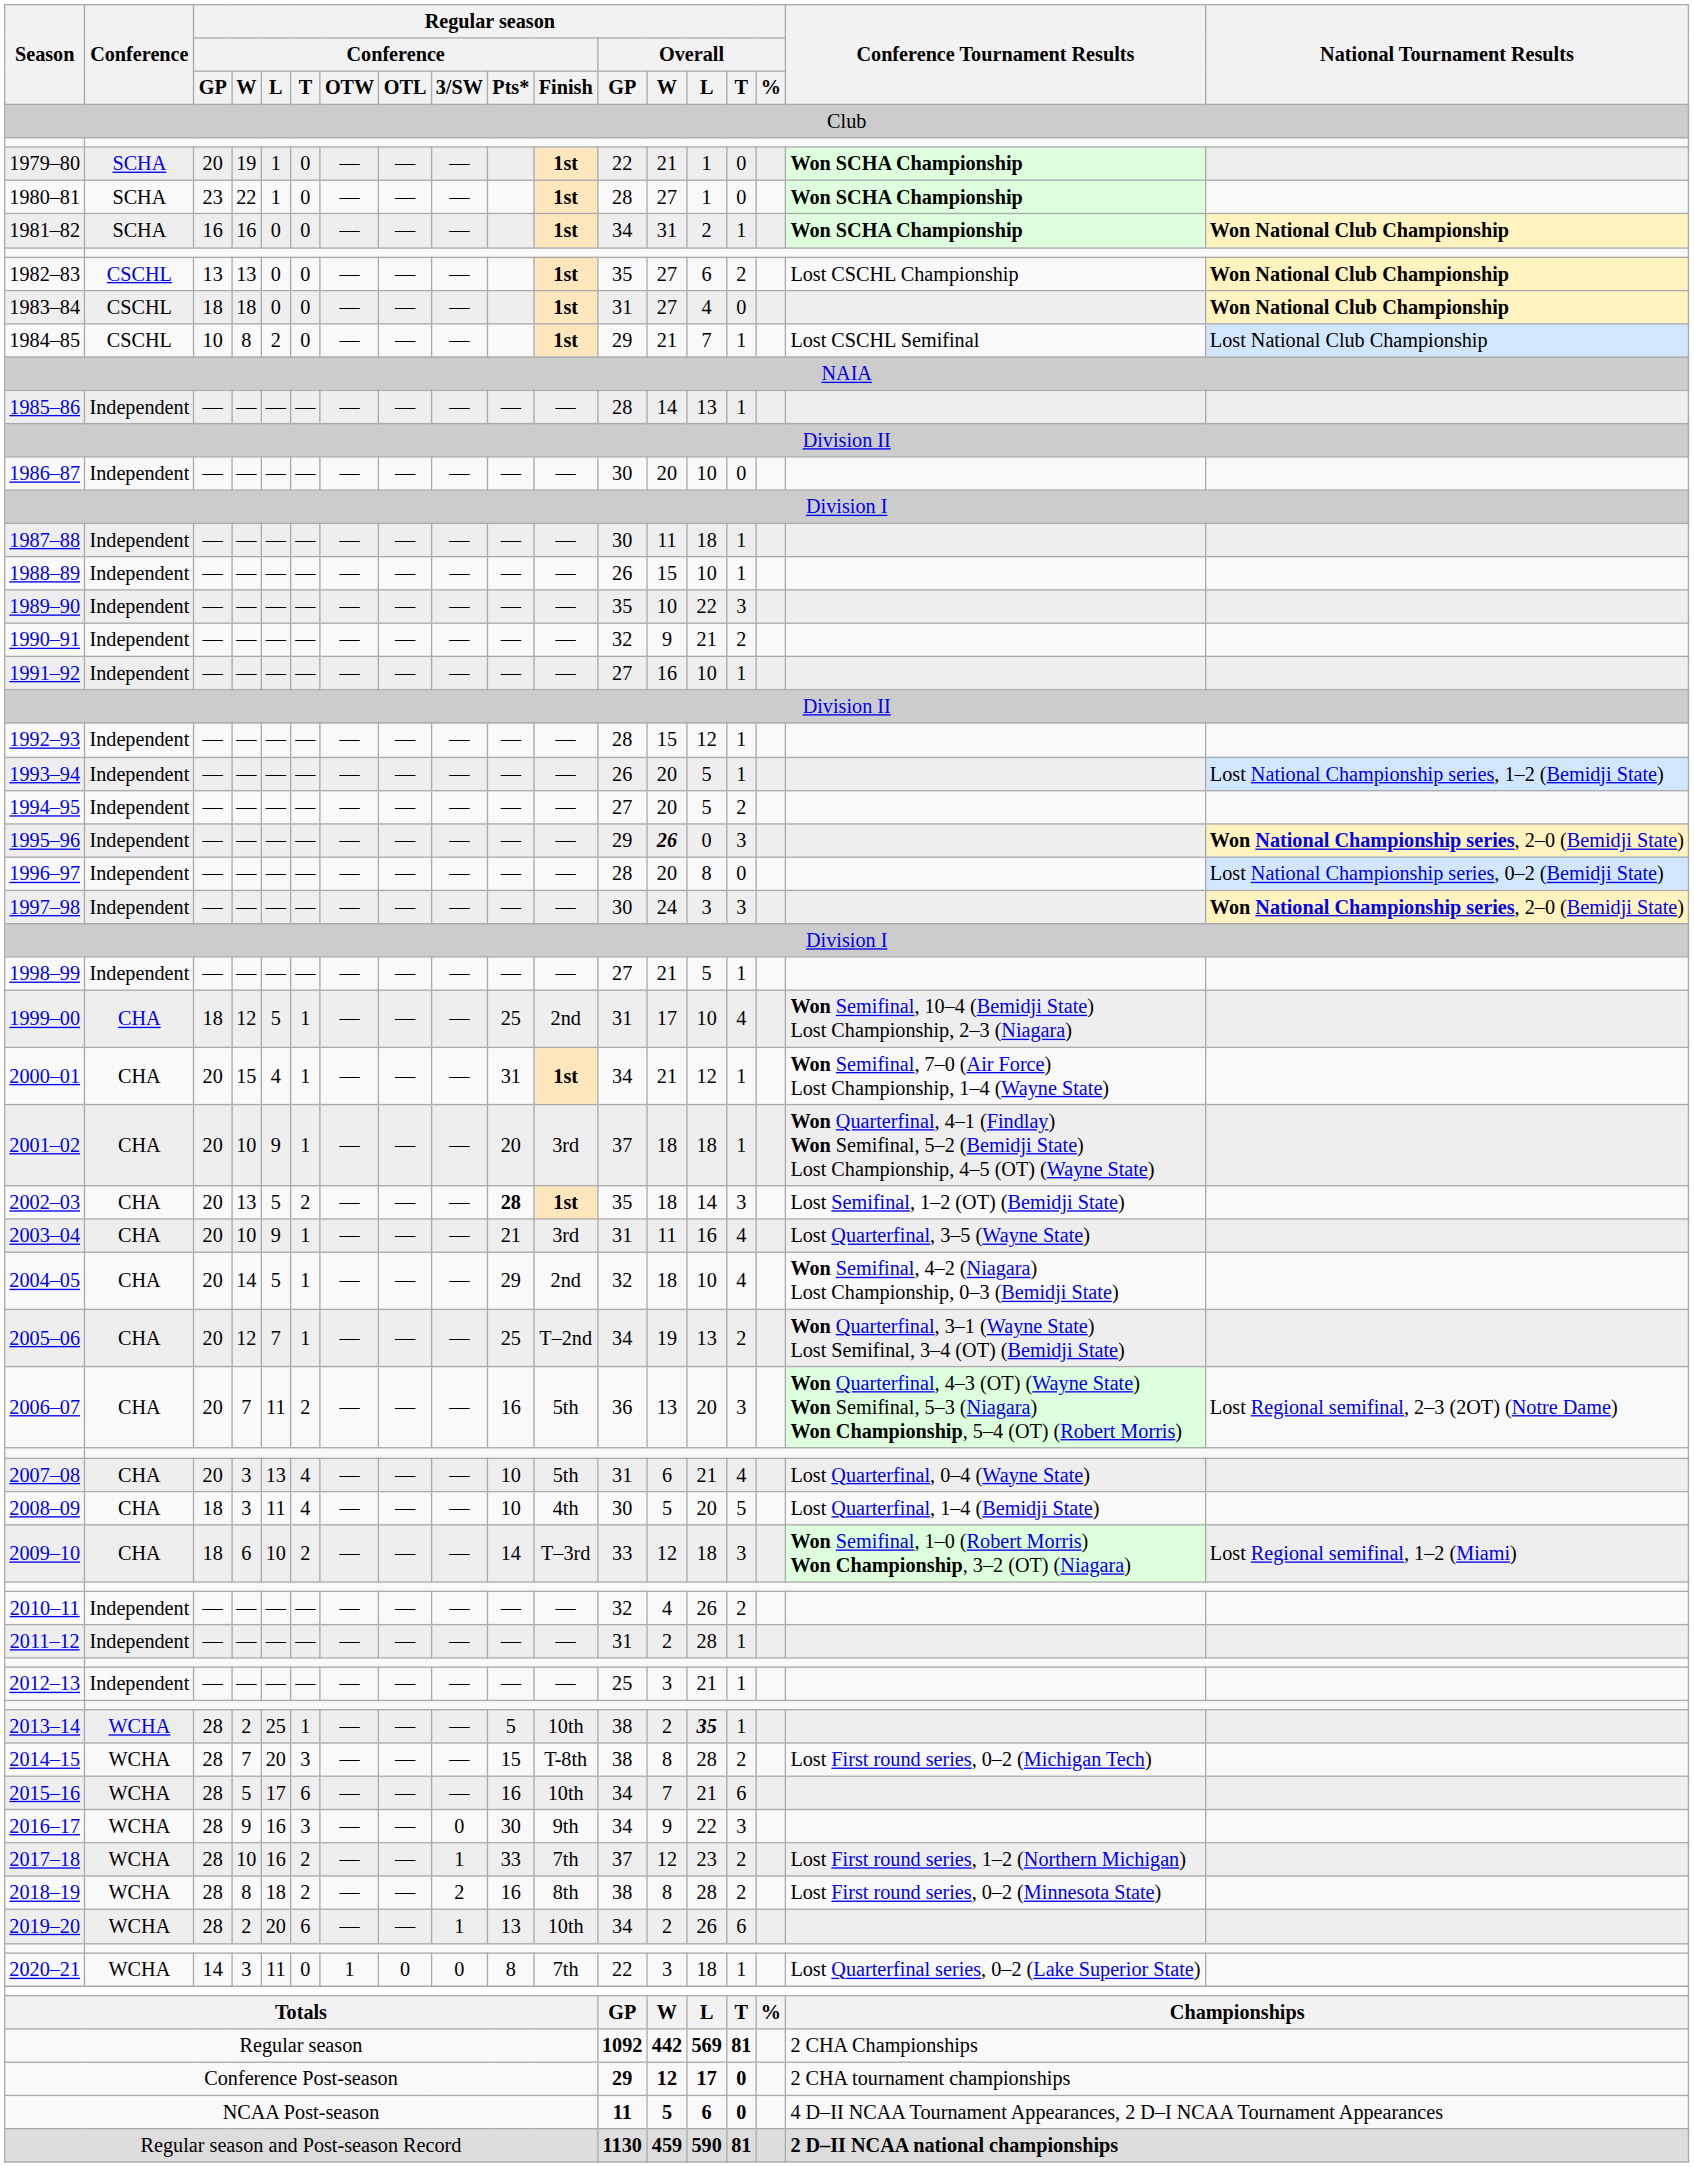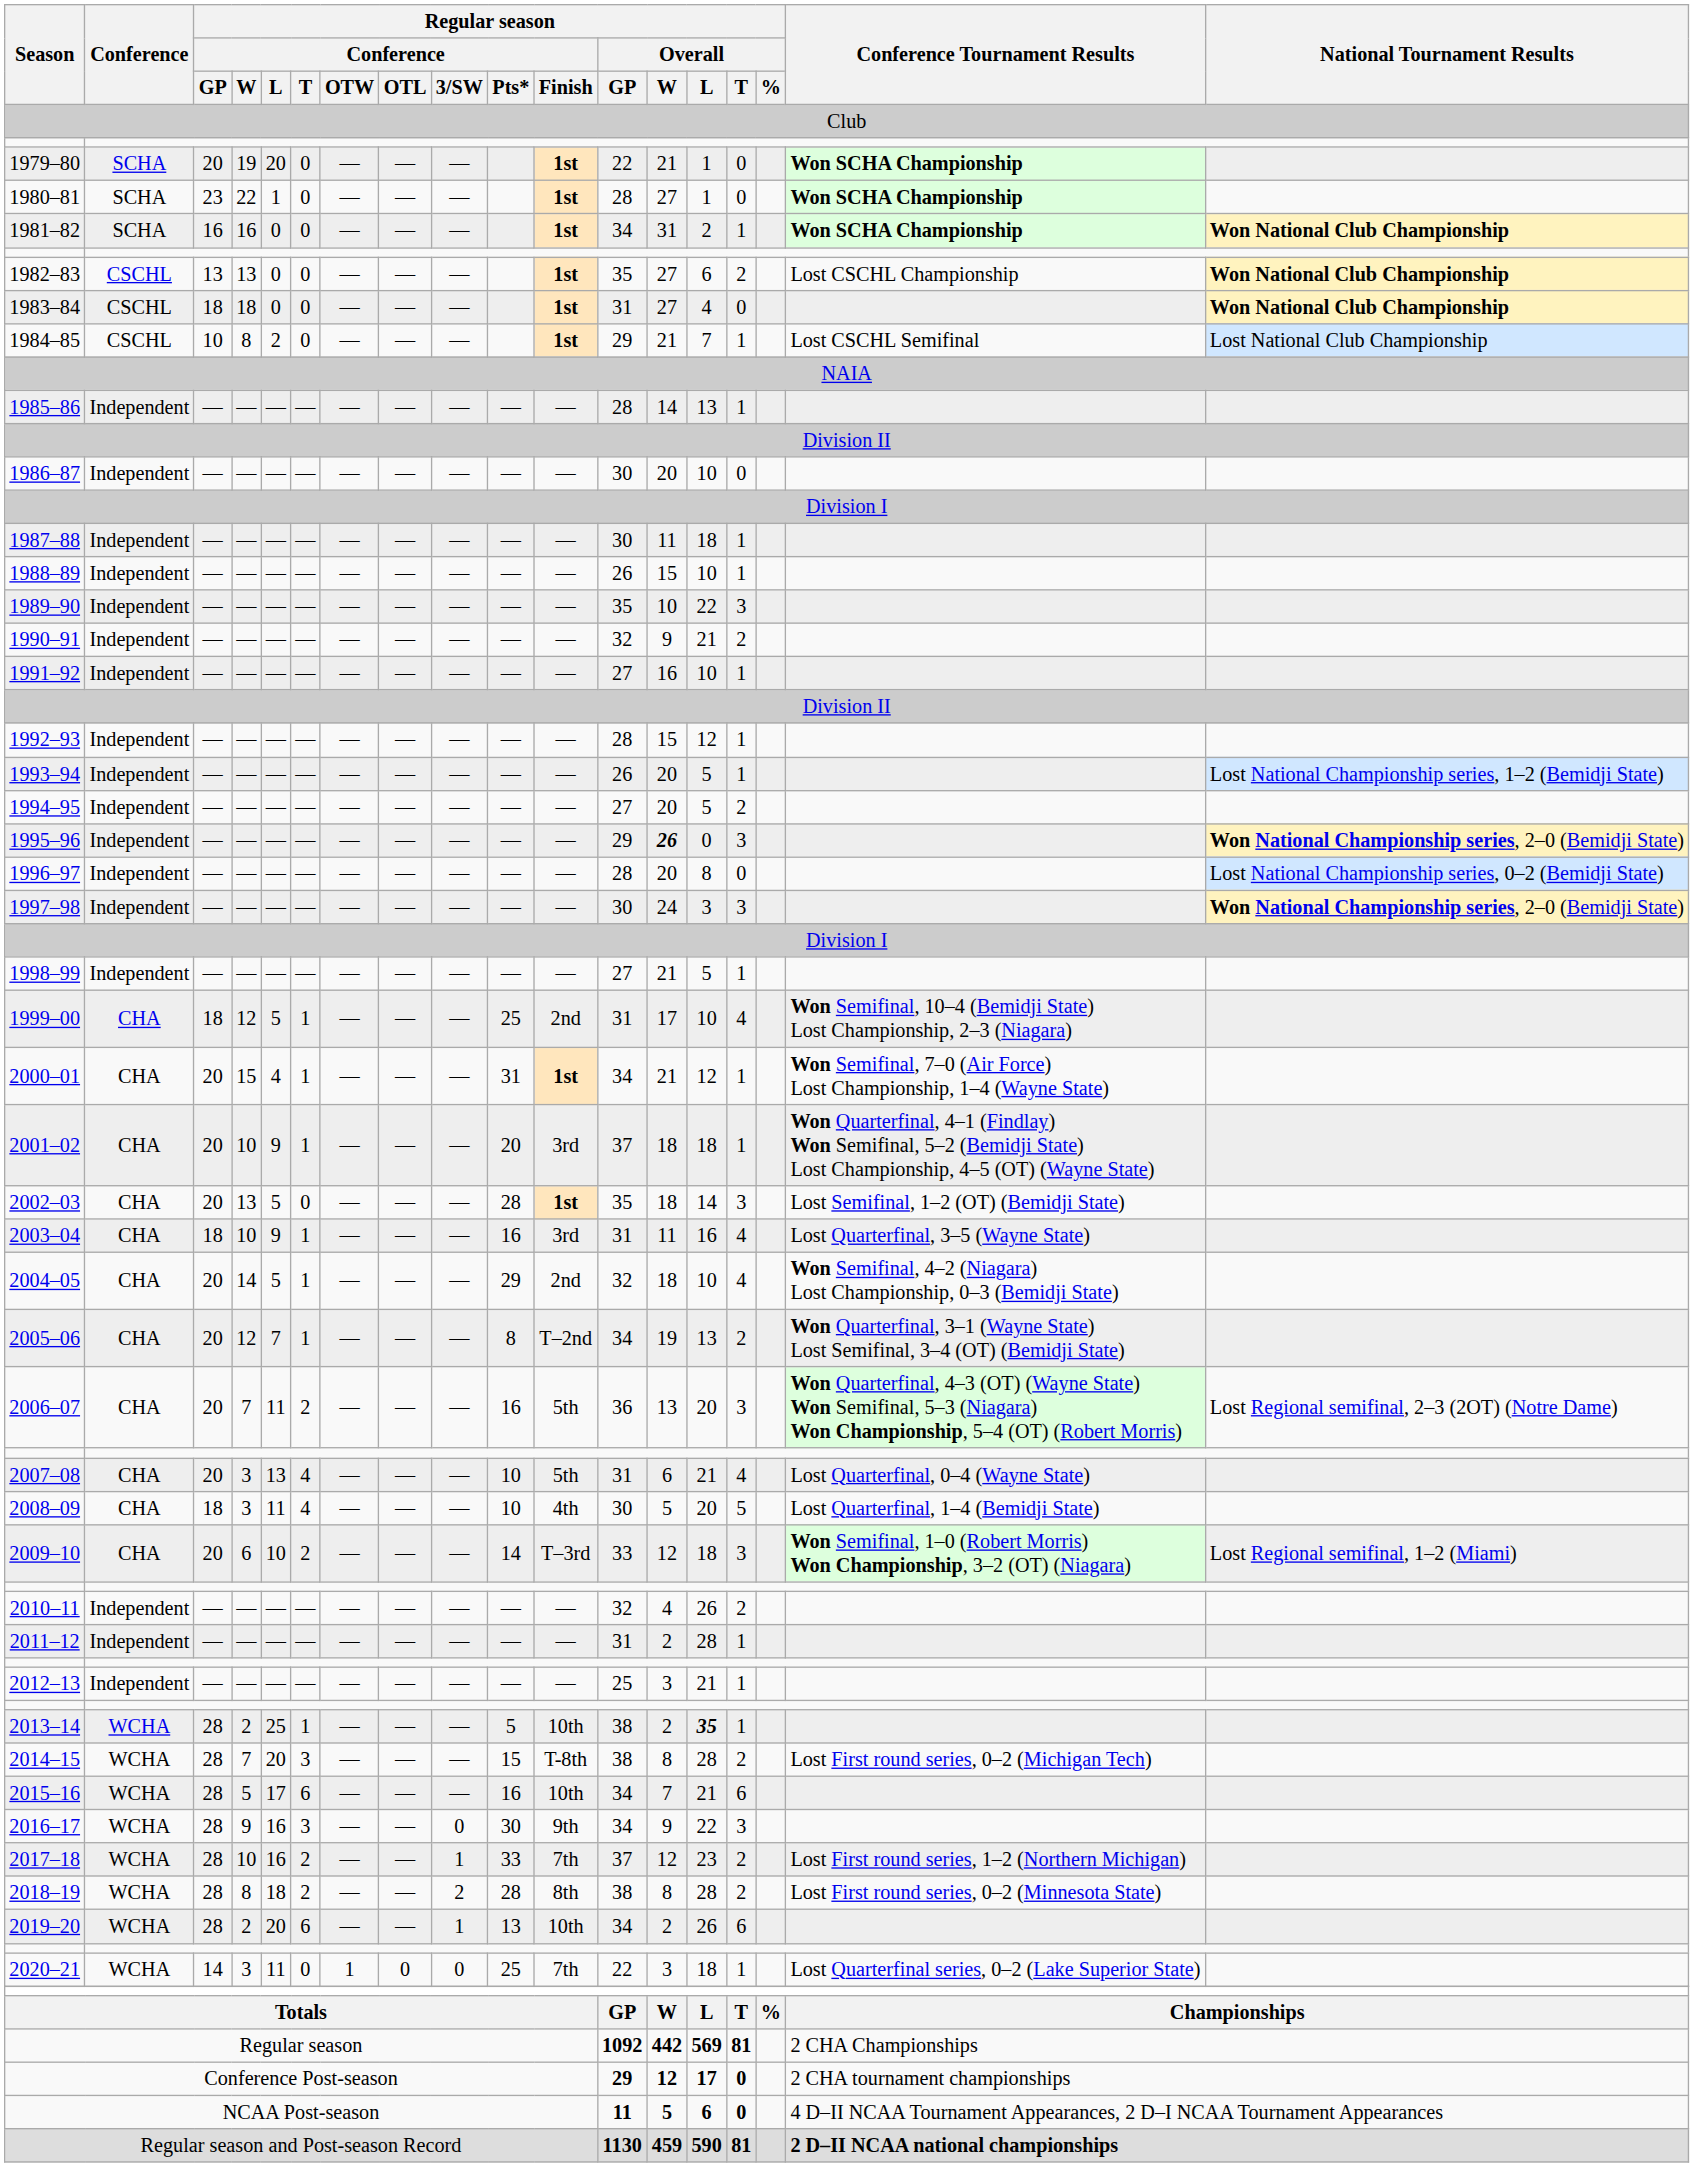(276, 164) 1 -> (276, 164) 20
(305, 1202) 2 -> (305, 1202) 0
(511, 1202) bold -> (511, 1202) normal
(213, 1235) 20 -> (213, 1235) 18
(511, 1235) 21 -> (511, 1235) 16
(511, 1338) 25 -> (511, 1338) 8
(213, 1553) 18 -> (213, 1553) 20
(511, 1893) 16 -> (511, 1893) 28
(511, 1969) 8 -> (511, 1969) 25
